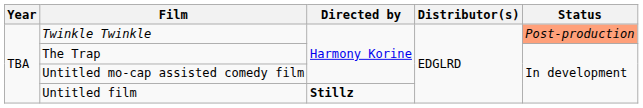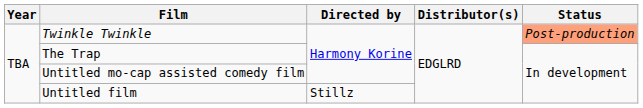(332, 93) bold -> (332, 93) normal
